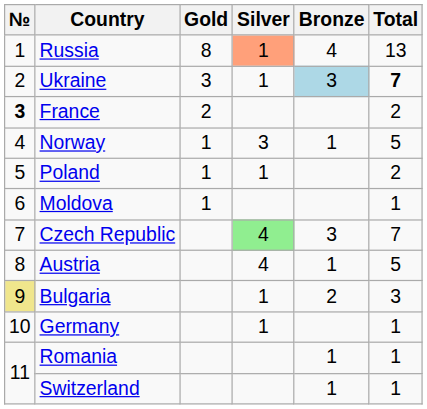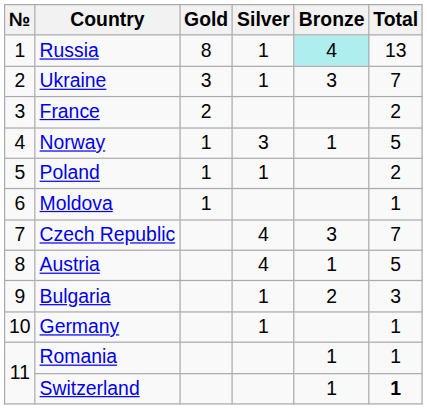(263, 50) lightsalmon background -> (263, 50) no background
(332, 50) no background -> (332, 50) paleturquoise background
(332, 81) lightblue background -> (332, 81) no background
(396, 81) bold -> (396, 81) normal
(20, 111) bold -> (20, 111) normal
(263, 234) lightgreen background -> (263, 234) no background
(20, 296) khaki background -> (20, 296) no background
(396, 388) normal -> (396, 388) bold
